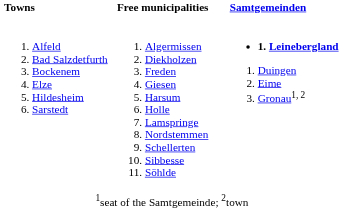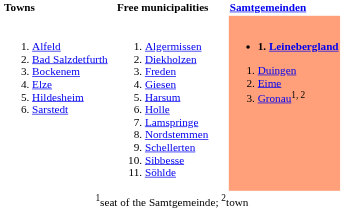(285, 73) no background -> (285, 73) lightsalmon background
